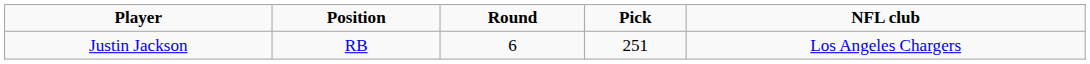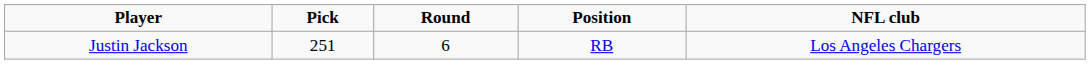columns swapped: (356, 18) <-> (635, 18)
